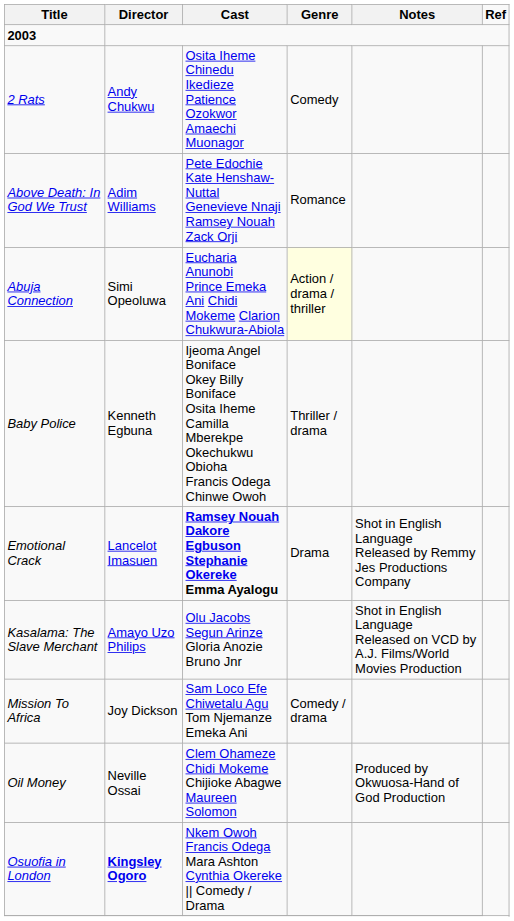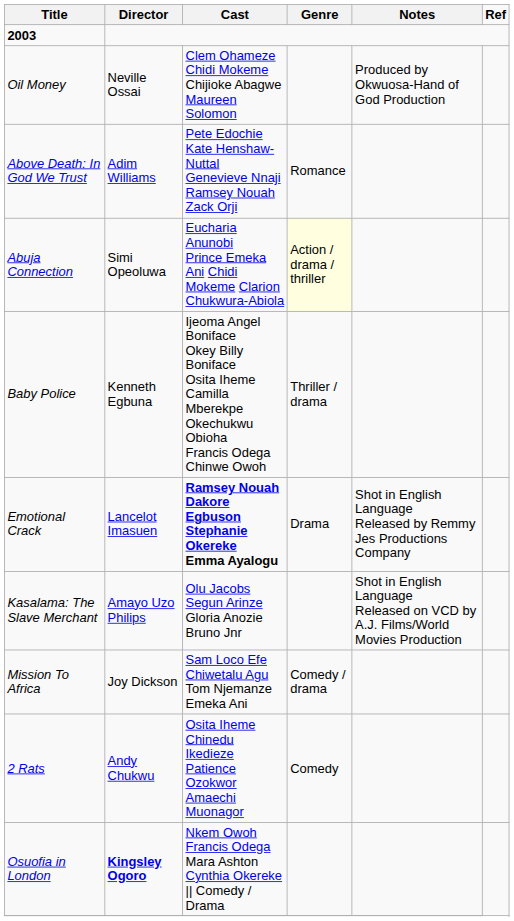rows swapped: (26, 99) <-> (37, 782)
